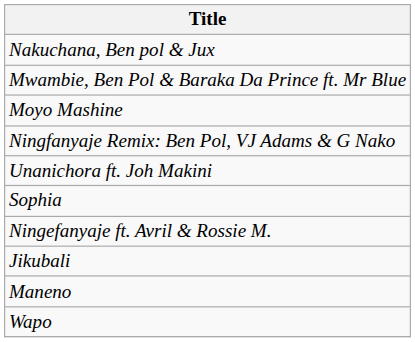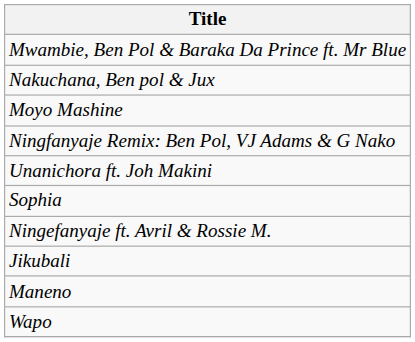(112, 49) Nakuchana, Ben pol & Jux -> (208, 49) Mwambie, Ben Pol & Baraka Da Prince ft. Mr Blue
(208, 79) Mwambie, Ben Pol & Baraka Da Prince ft. Mr Blue -> (112, 79) Nakuchana, Ben pol & Jux
